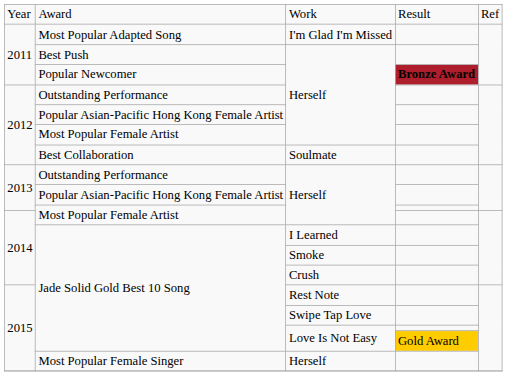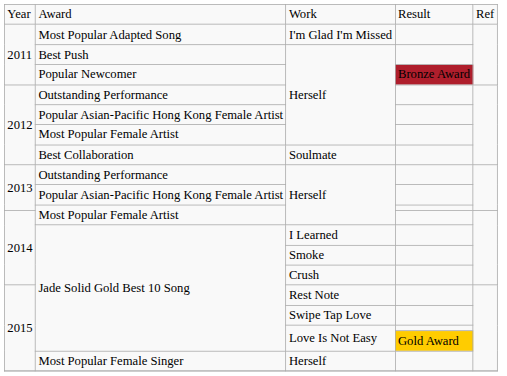(437, 75) bold -> (434, 75) normal
